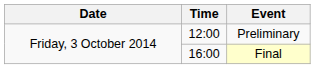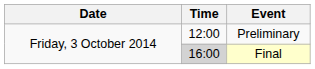(204, 53) no background -> (204, 53) lightgrey background
